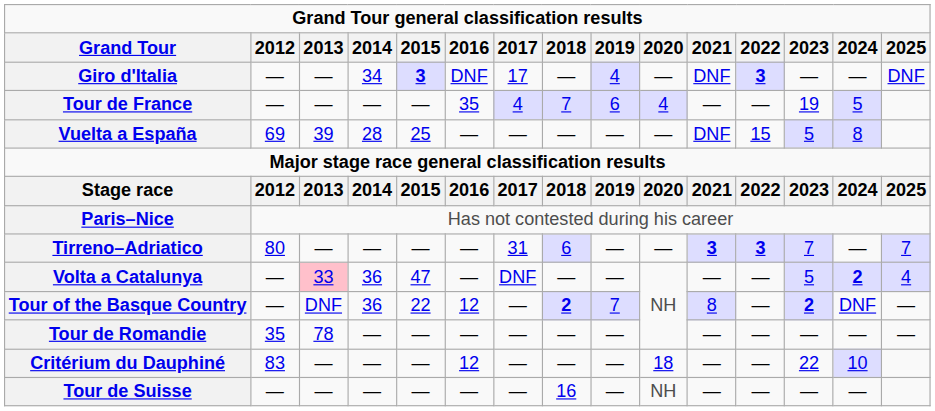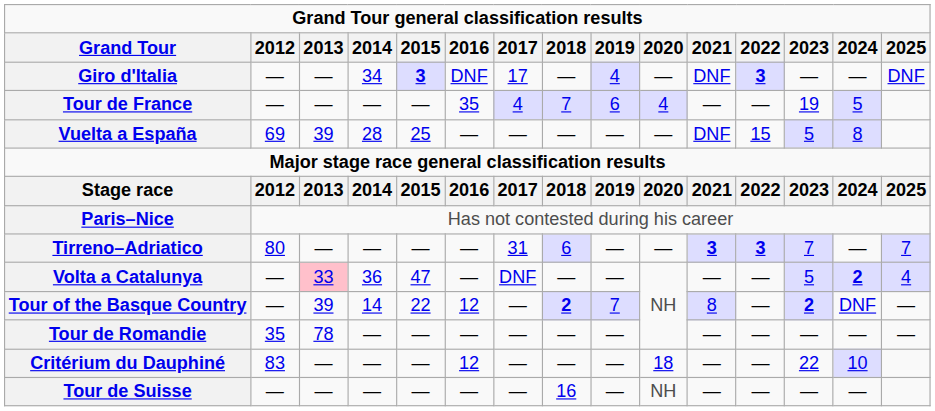(323, 305) DNF -> (323, 305) 39
(372, 305) 36 -> (372, 305) 14
